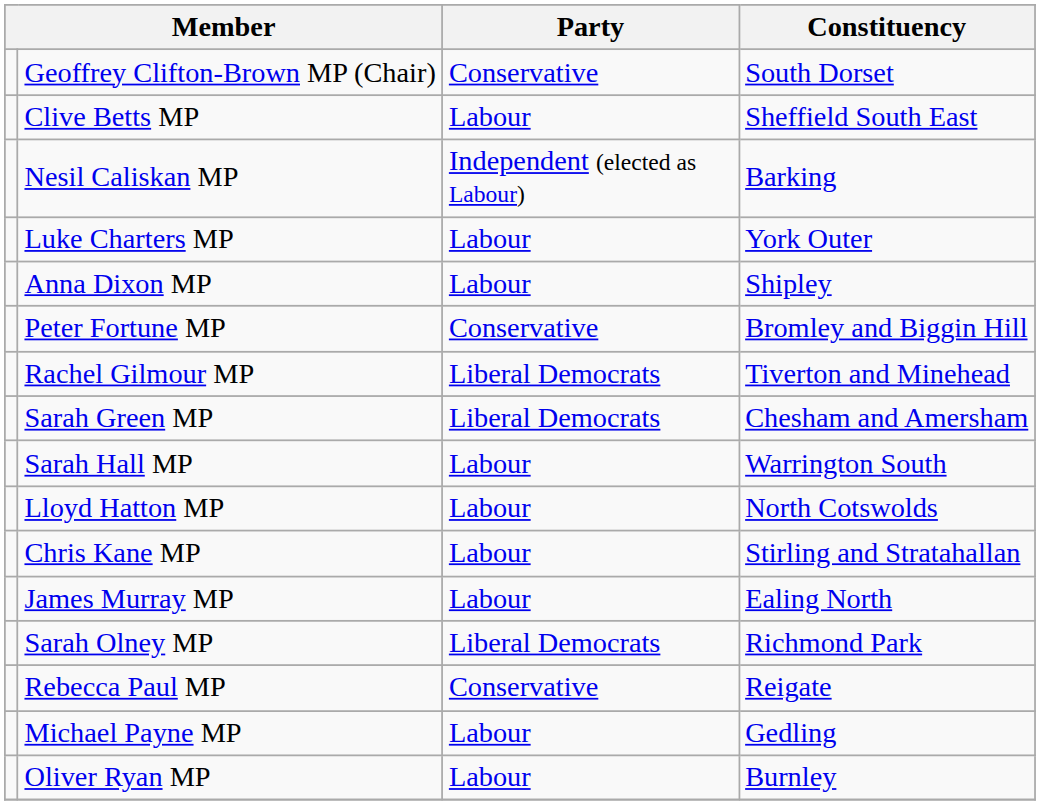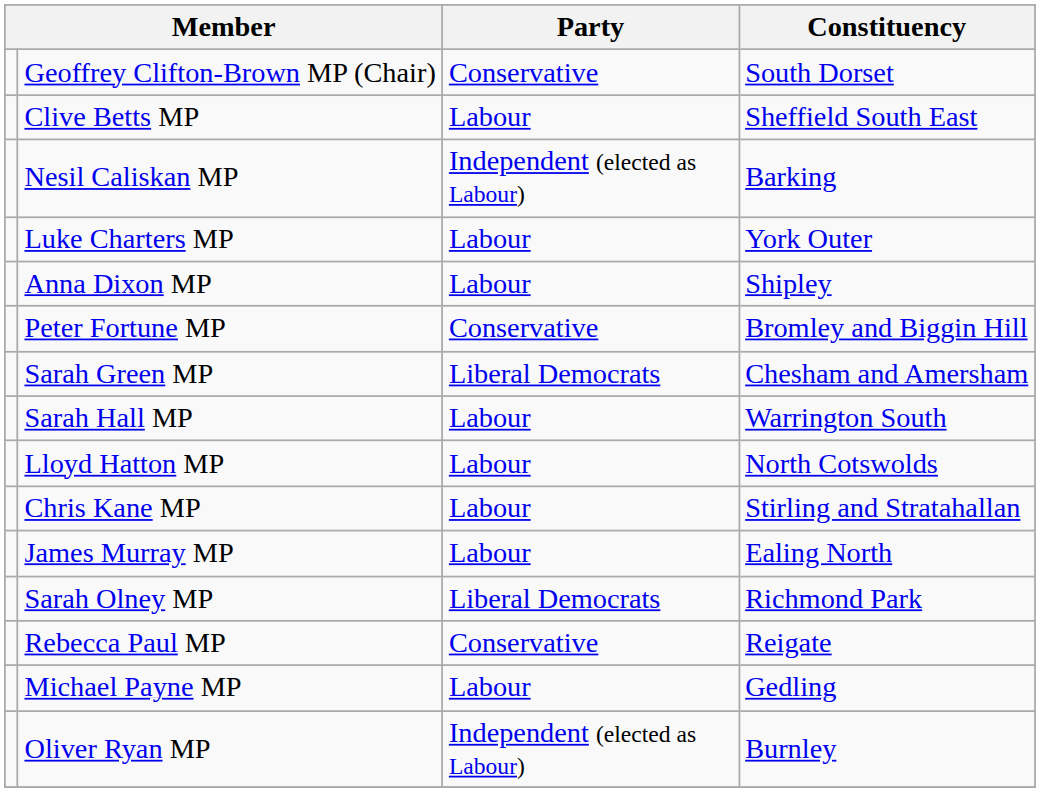- row: (139, 373)
(490, 777) Labour -> (573, 748) Independent (elected as Labour)
